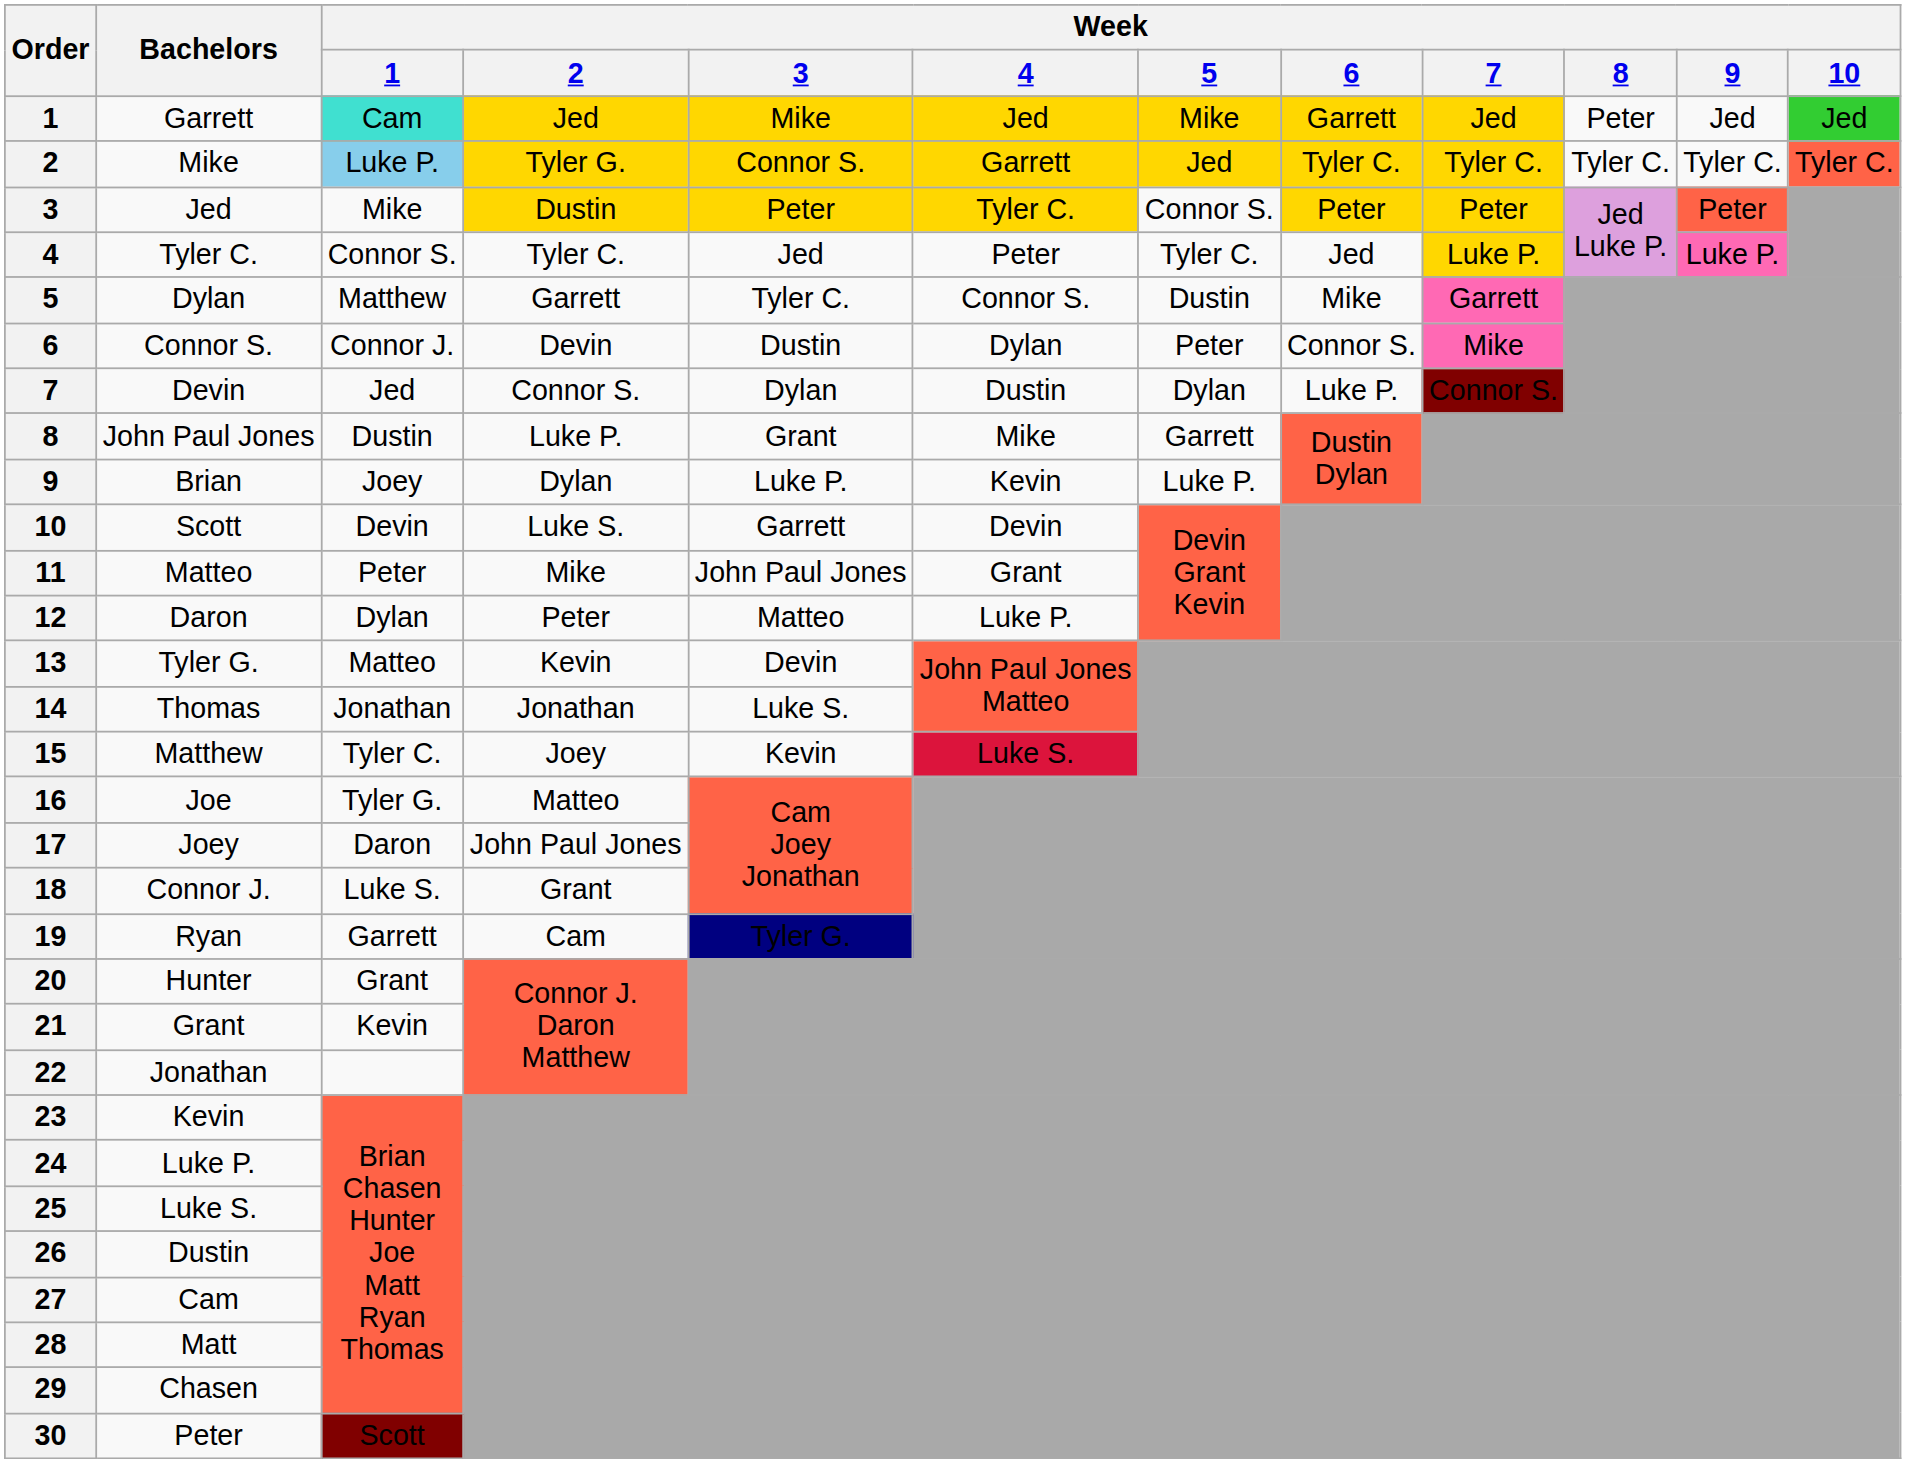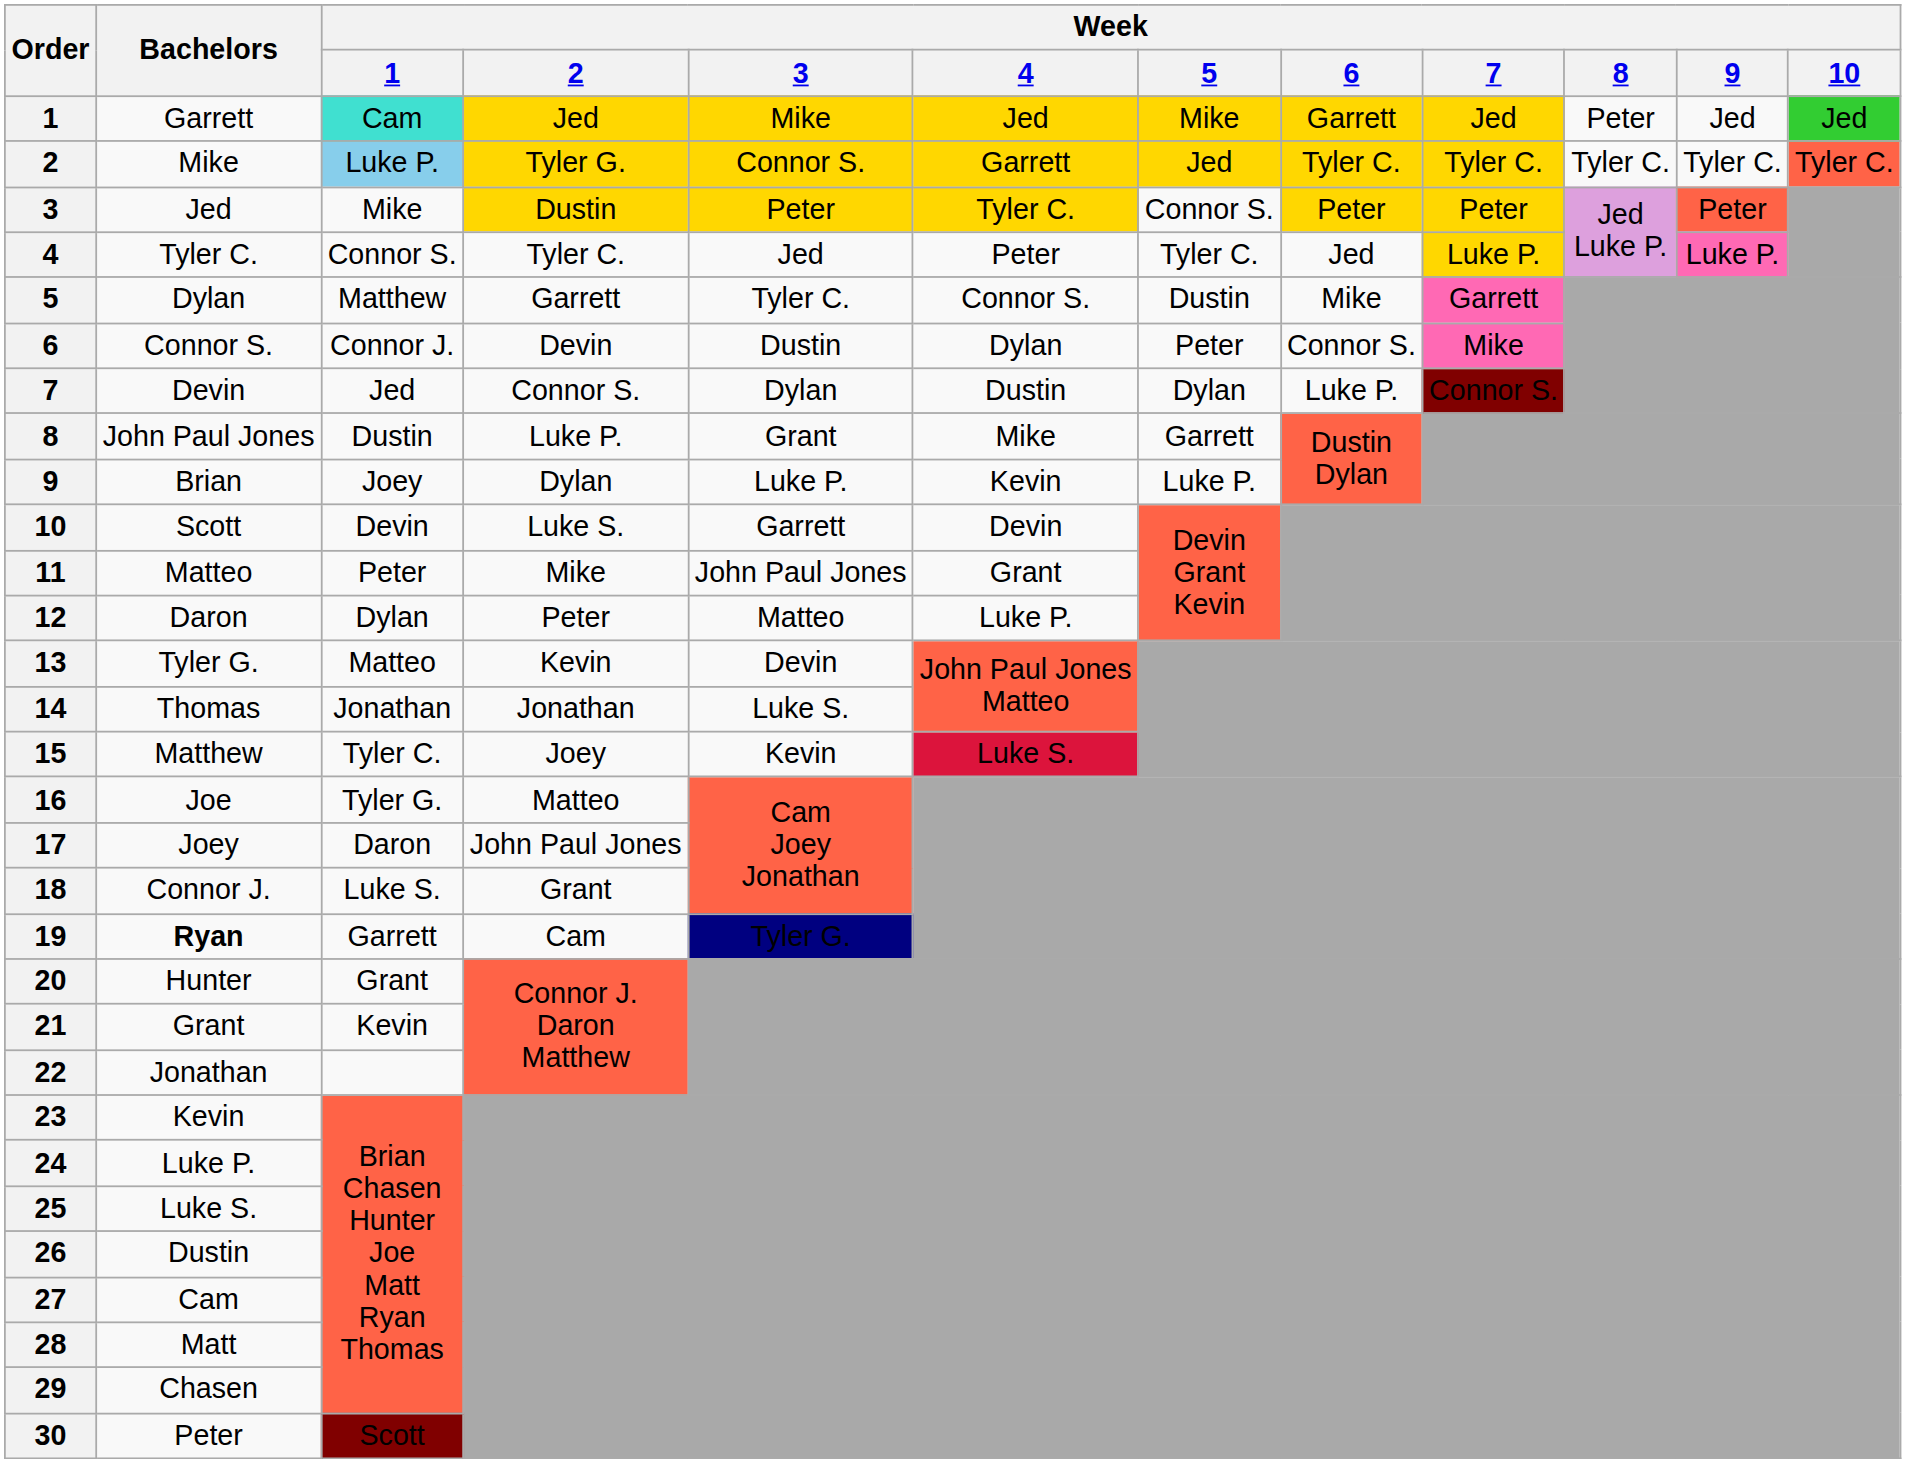(209, 935) normal -> (209, 935) bold
